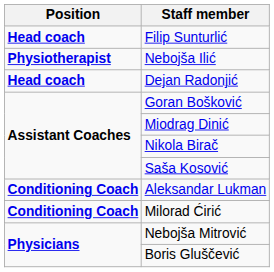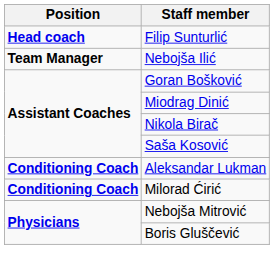(59, 59) Physiotherapist -> (55, 59) Team Manager
- row: (191, 80)
